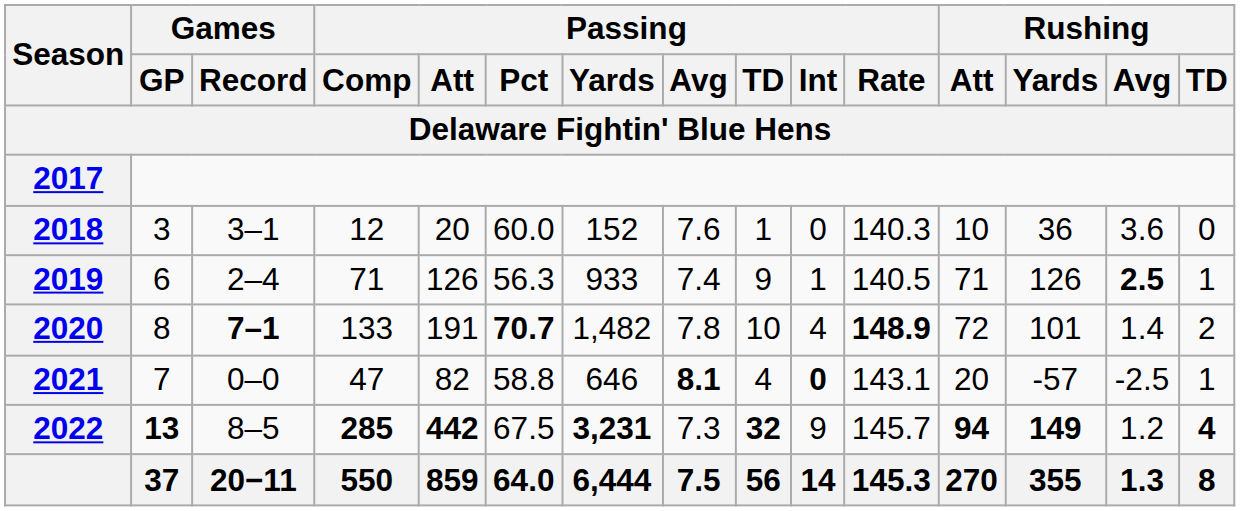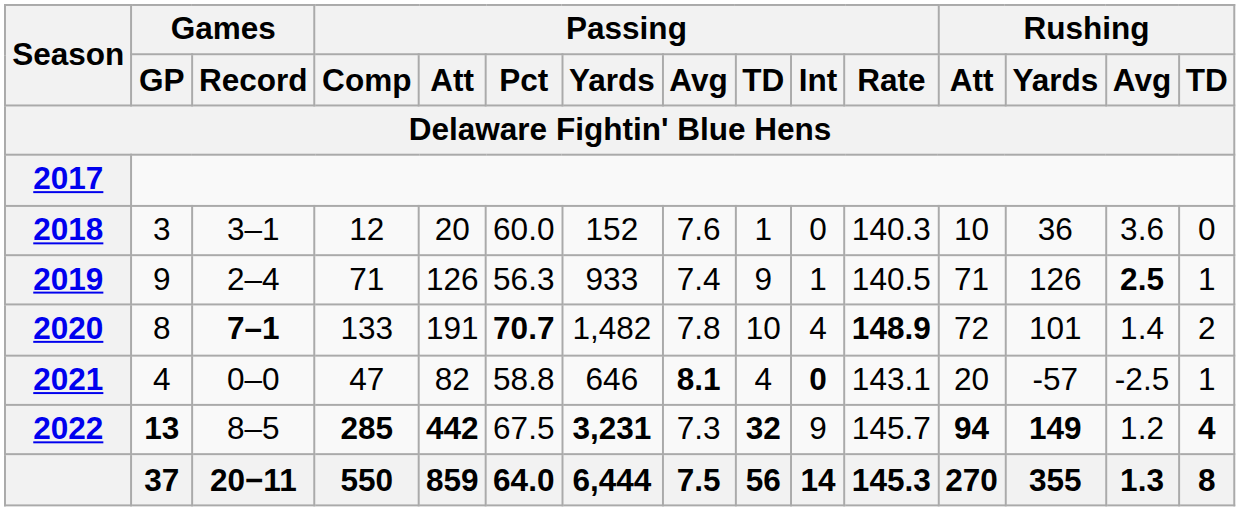(162, 279) 6 -> (162, 279) 9
(162, 379) 7 -> (162, 379) 4
